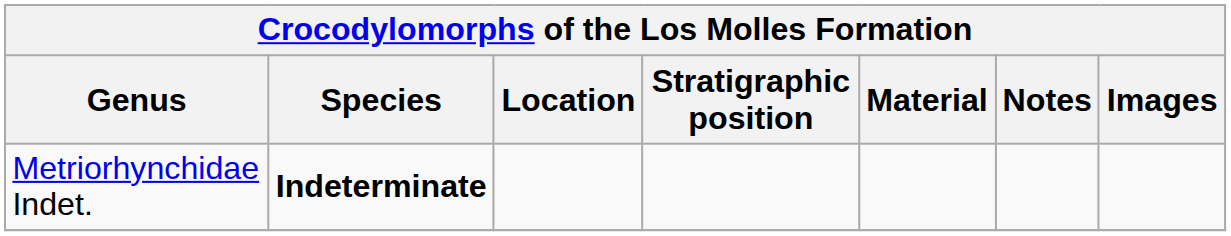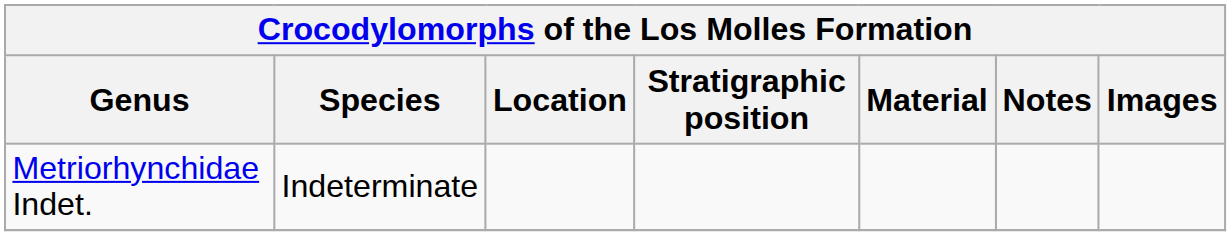(381, 186) bold -> (380, 186) normal
